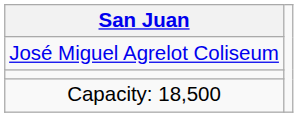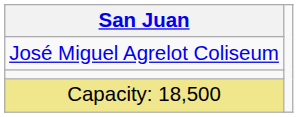(144, 95) no background -> (144, 95) khaki background
